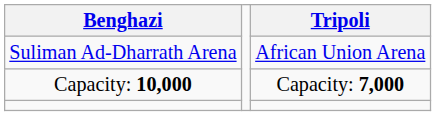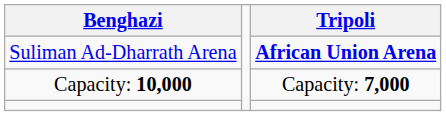(340, 52) normal -> (346, 52) bold
